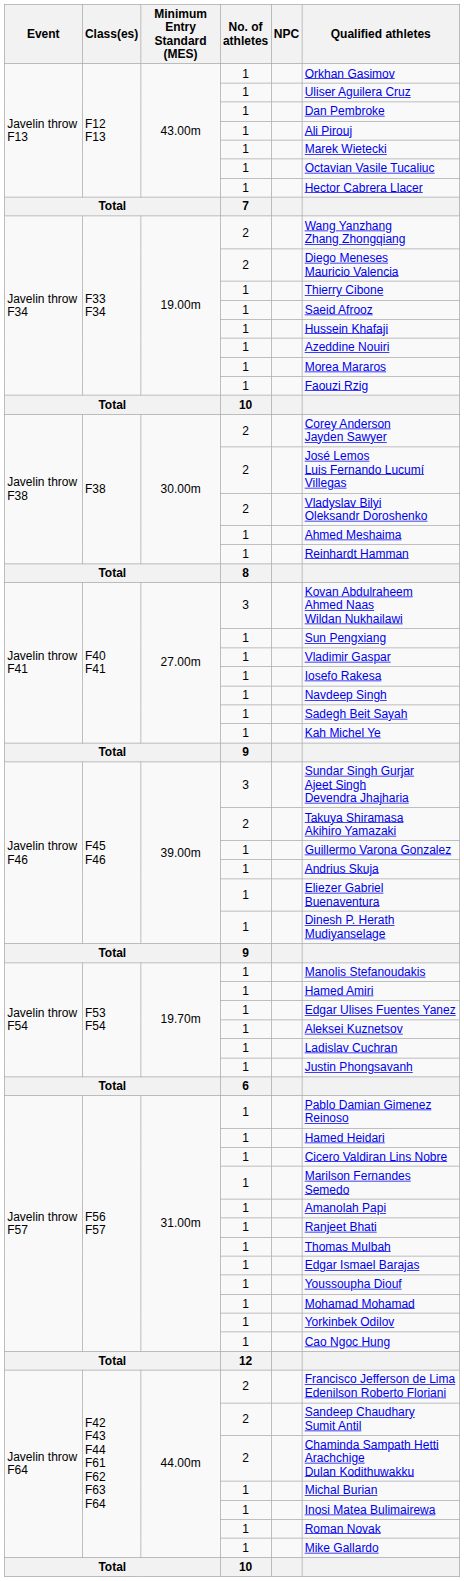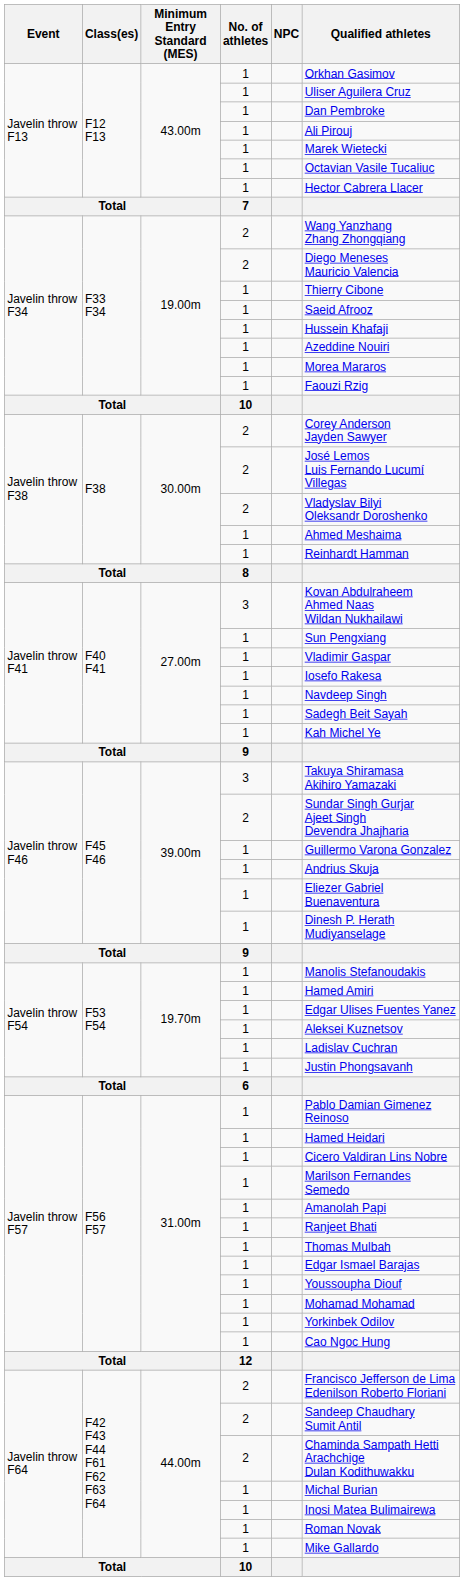(359, 785) Sundar Singh Gurjar Ajeet Singh Devendra Jhajharia -> (354, 778) Takuya Shiramasa Akihiro Yamazaki
(354, 824) Takuya Shiramasa Akihiro Yamazaki -> (359, 817) Sundar Singh Gurjar Ajeet Singh Devendra Jhajharia
